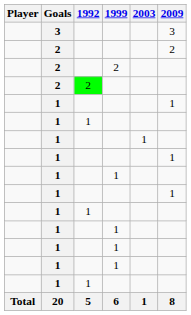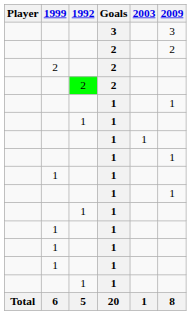columns swapped: (58, 13) <-> (116, 13)
